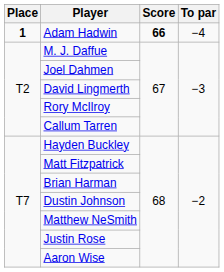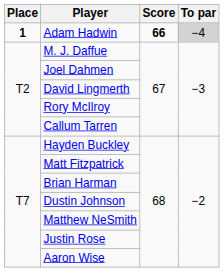(198, 32) no background -> (198, 32) lightgrey background
